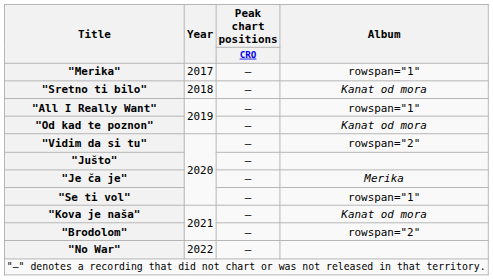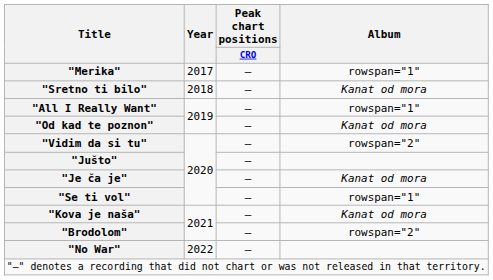(384, 179) Merika -> (384, 179) Kanat od mora
